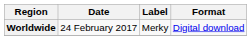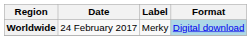(209, 27) no background -> (209, 27) lightblue background
